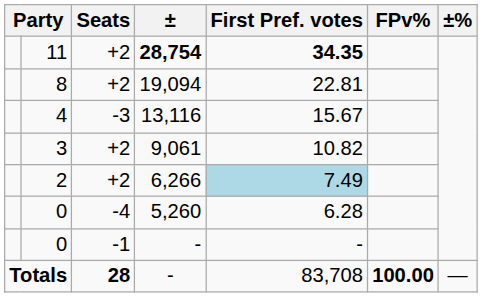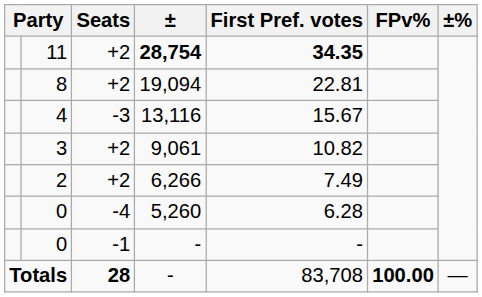(343, 180) lightblue background -> (343, 180) no background
